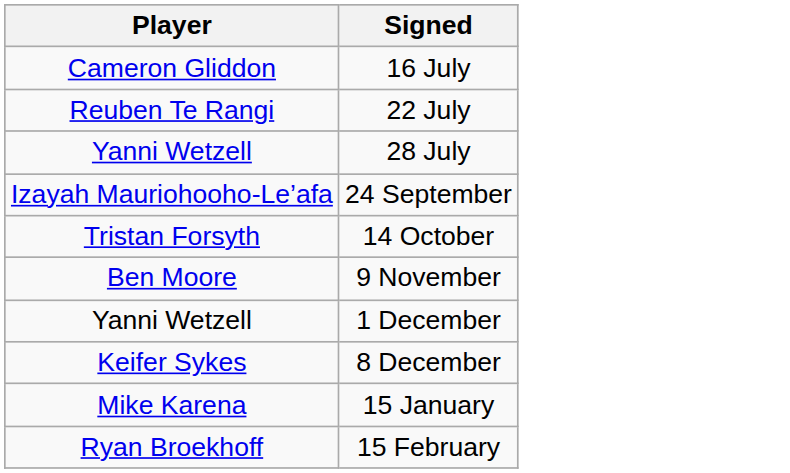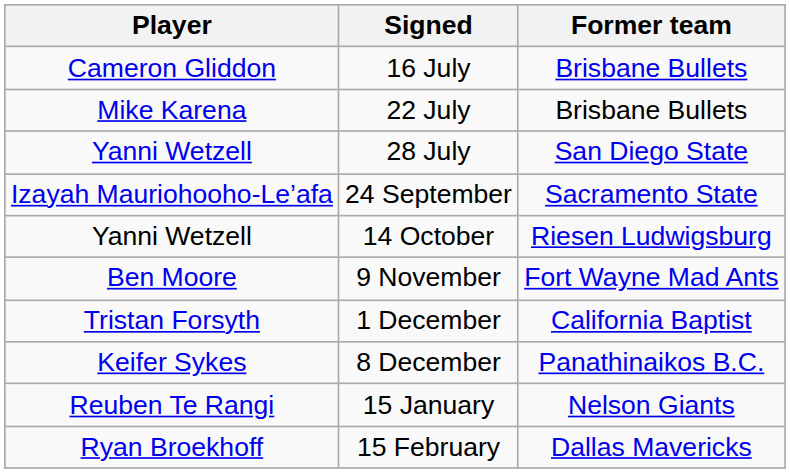+ column: (651, 25)
(172, 109) Reuben Te Rangi -> (172, 109) Mike Karena
(172, 236) Tristan Forsyth -> (172, 236) Yanni Wetzell
(172, 320) Yanni Wetzell -> (172, 320) Tristan Forsyth
(172, 404) Mike Karena -> (172, 404) Reuben Te Rangi
